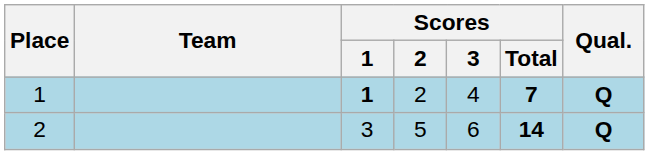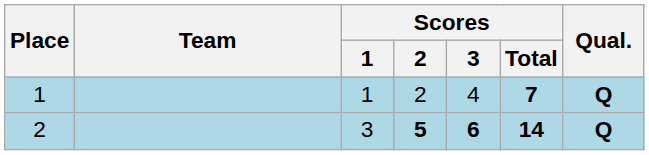(367, 94) bold -> (367, 94) normal
(420, 130) normal -> (420, 130) bold
(473, 130) normal -> (473, 130) bold
